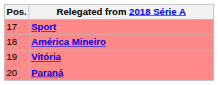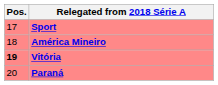(12, 57) normal -> (12, 57) bold
